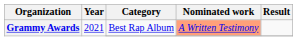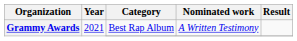(219, 28) lightsalmon background -> (219, 28) no background
